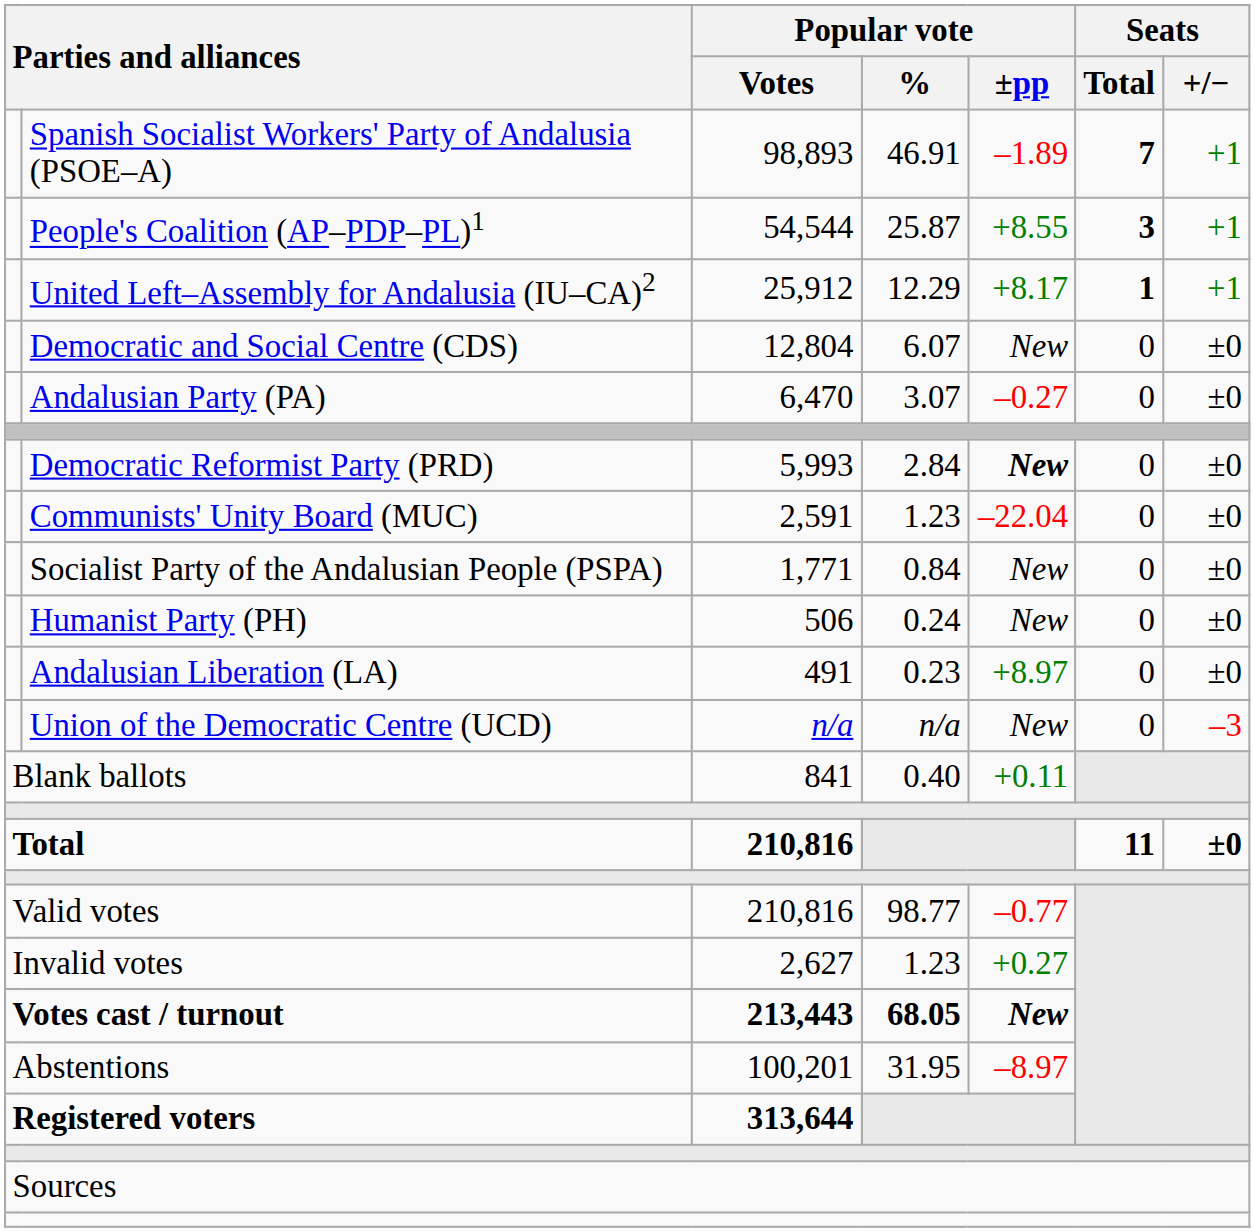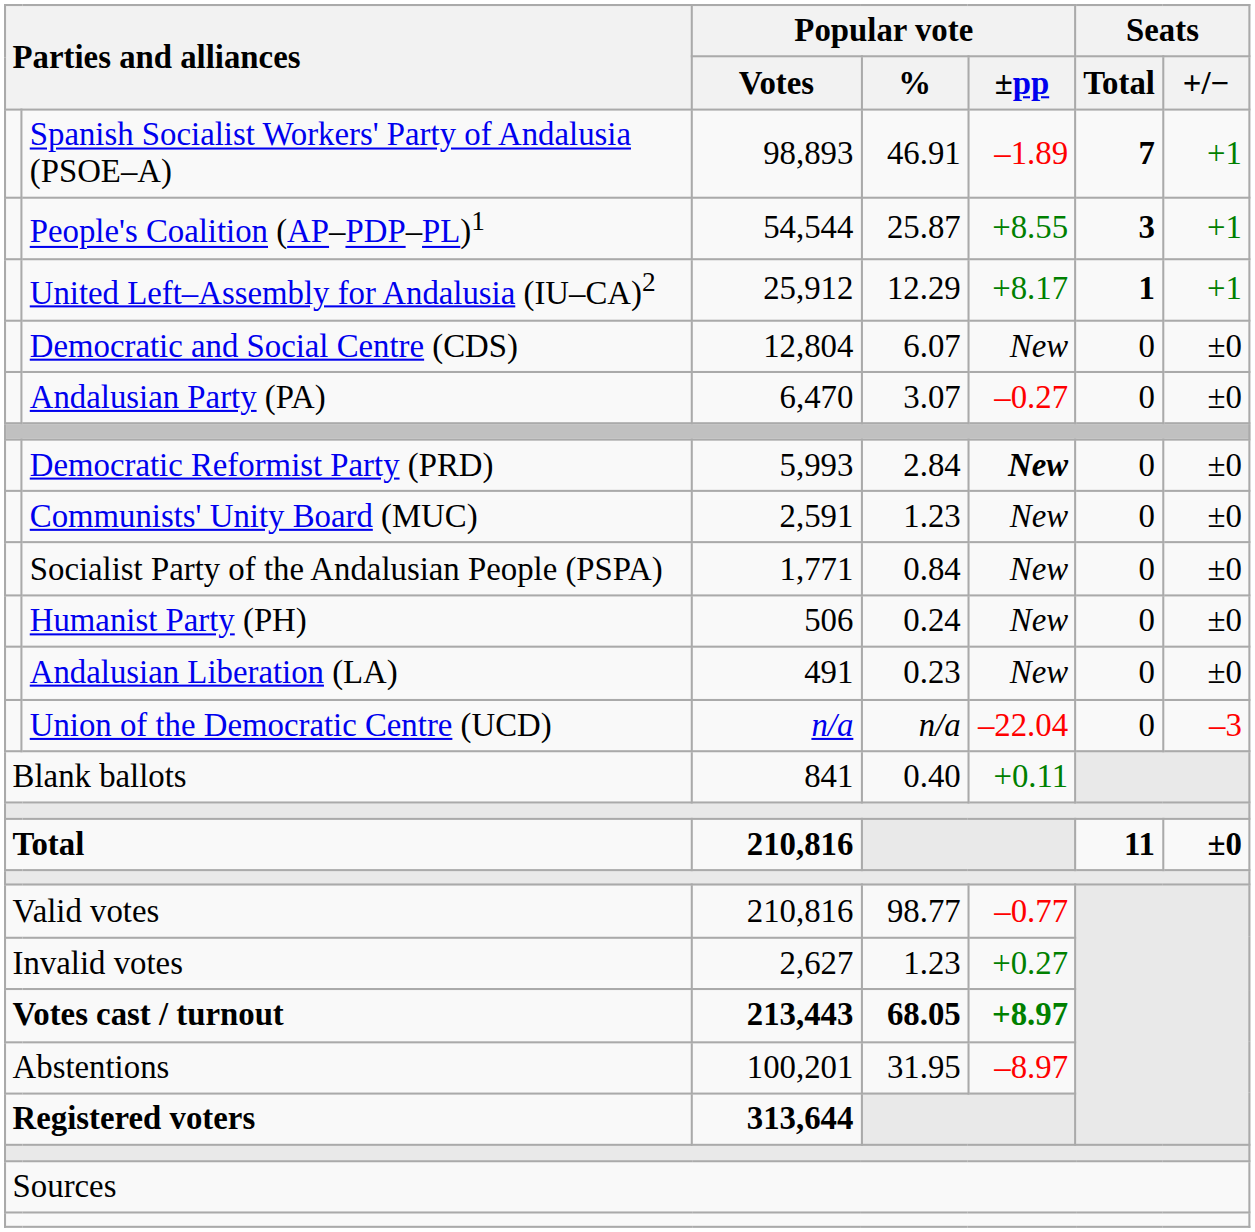(1023, 516) –22.04 -> (1039, 516) New
(1030, 672) +8.97 -> (1039, 672) New
(1039, 724) New -> (1023, 724) –22.04
(1038, 1014) New -> (1030, 1014) +8.97
